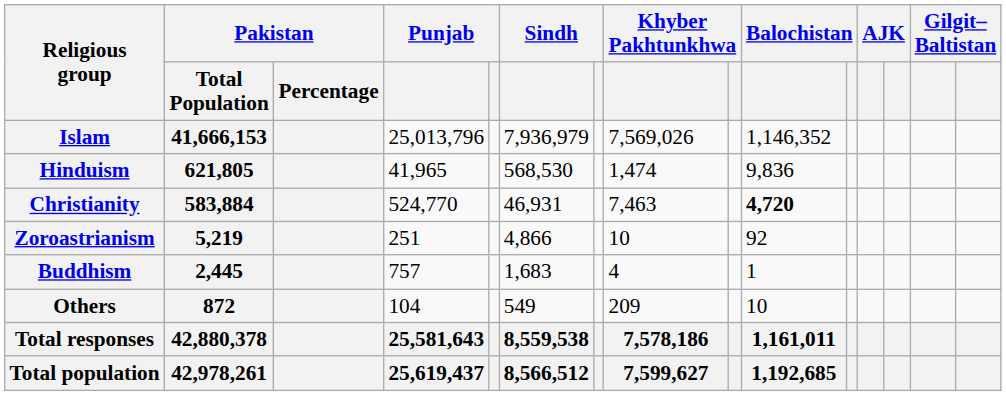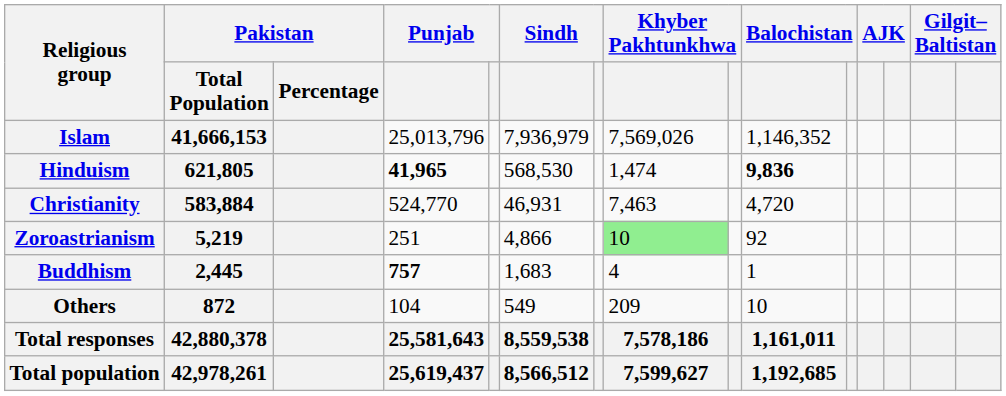(418, 170) normal -> (418, 170) bold
(770, 170) normal -> (770, 170) bold
(770, 204) bold -> (770, 204) normal
(619, 237) no background -> (619, 237) lightgreen background
(404, 271) normal -> (404, 271) bold
